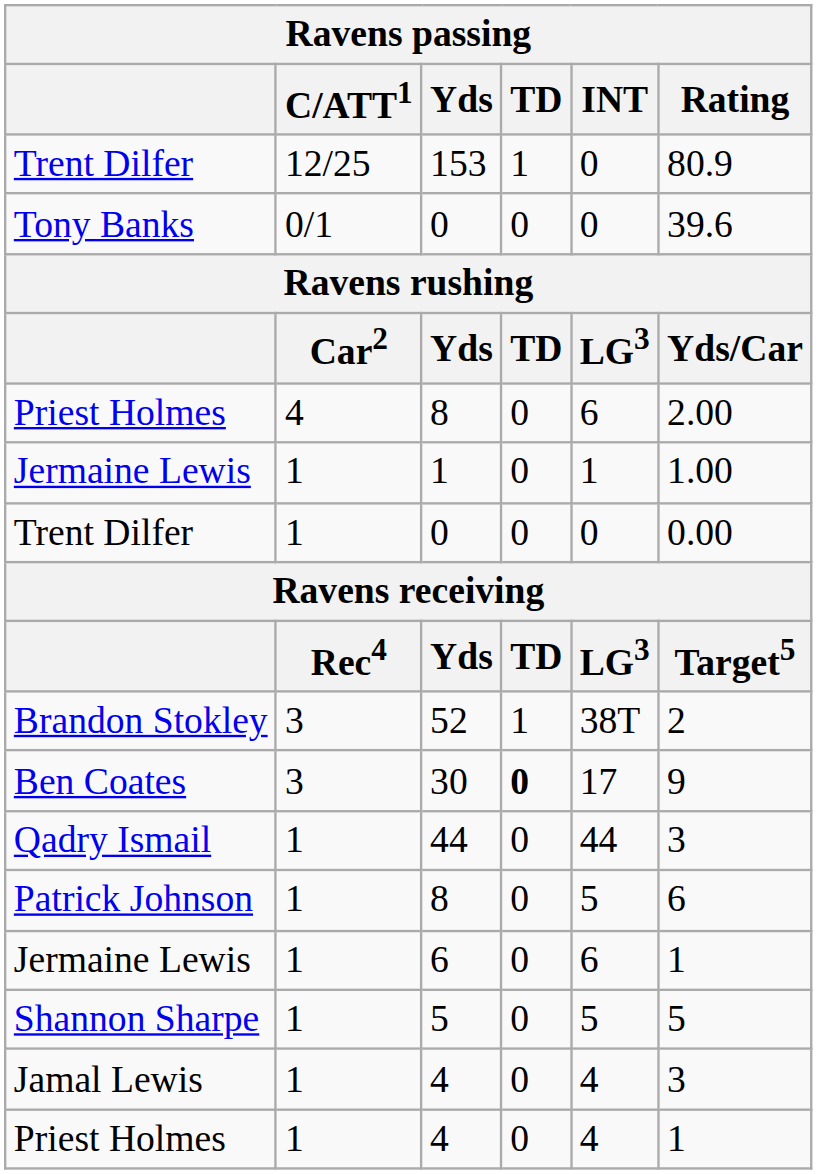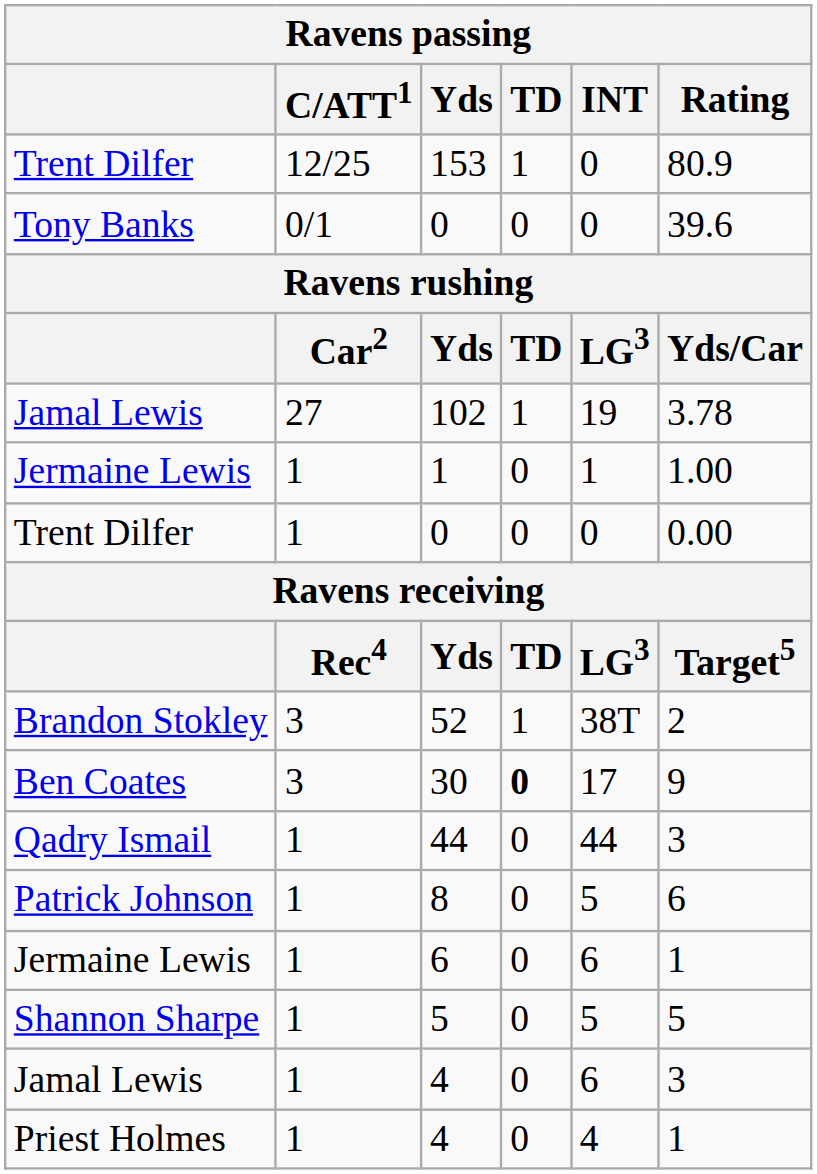+ row: (108, 412)
- row: (120, 412)
(589, 1078) 4 -> (589, 1078) 6
